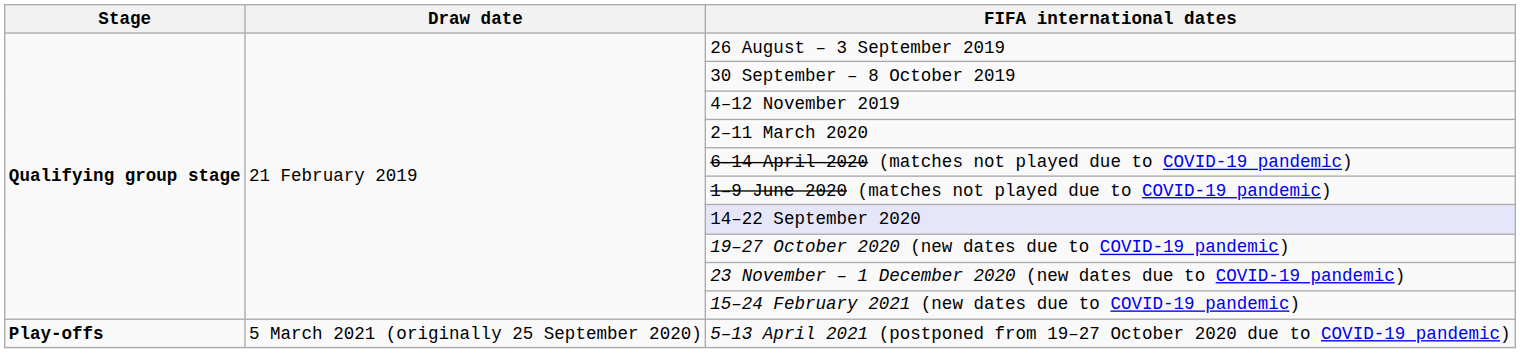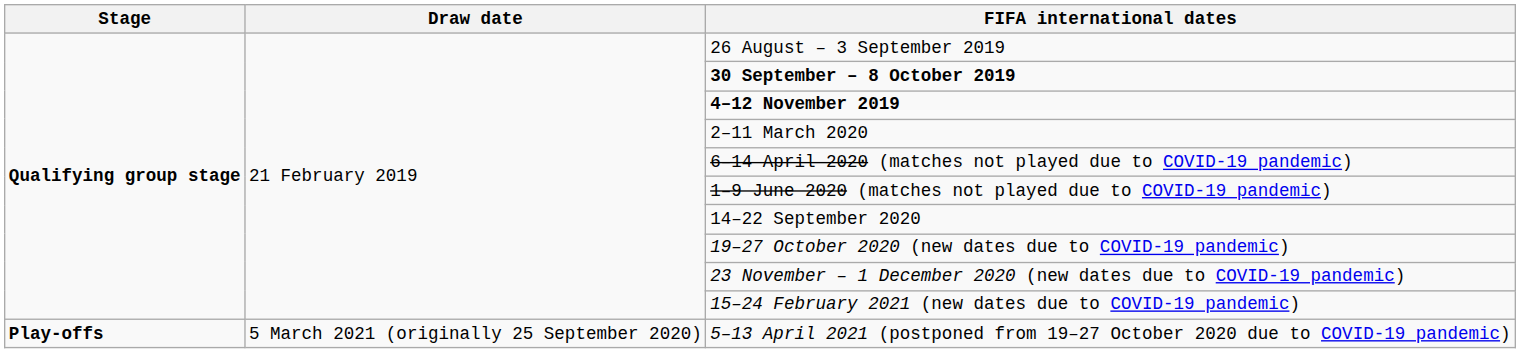(863, 76) normal -> (863, 76) bold
(805, 105) normal -> (805, 105) bold
(815, 219) lavender background -> (815, 219) no background
